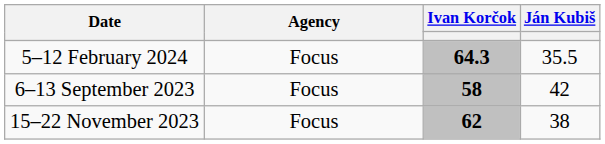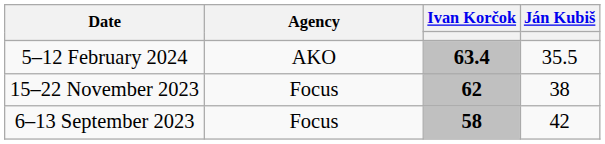(314, 57) Focus -> (314, 57) AKO
(472, 57) 64.3 -> (472, 57) 63.4
rows swapped: (105, 122) <-> (105, 89)
